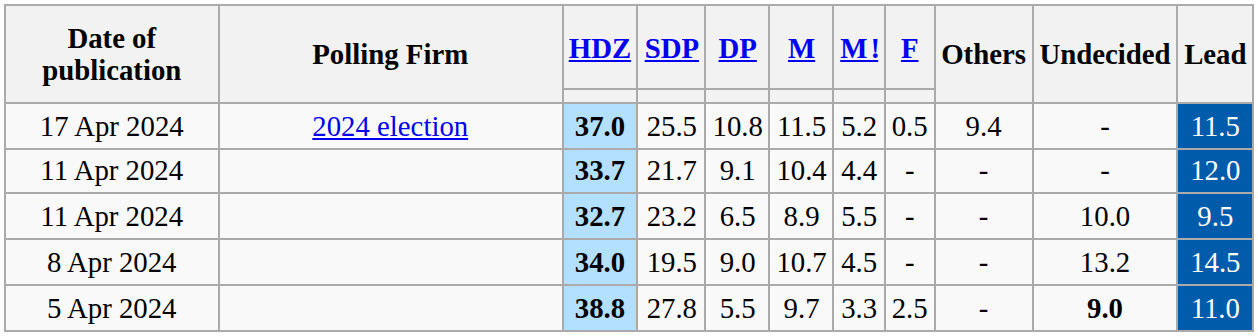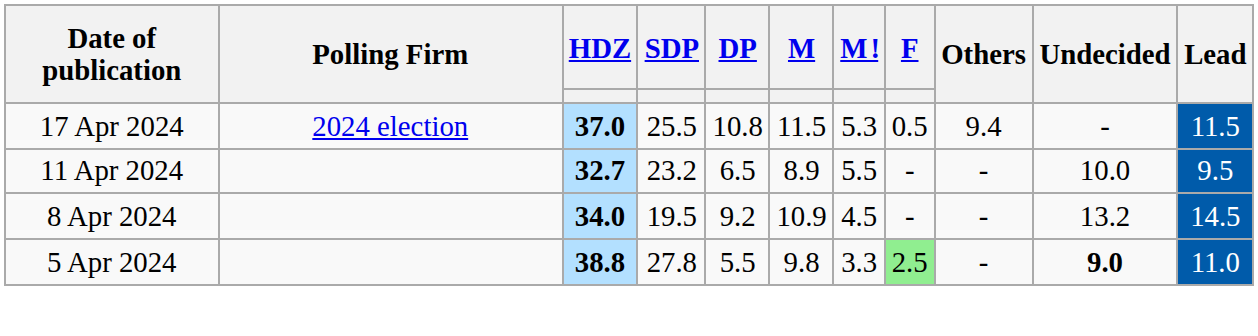(859, 126) 5.2 -> (859, 126) 5.3
- row: (600, 171)
(738, 262) 9.0 -> (738, 217) 9.2
(802, 262) 10.7 -> (802, 217) 10.9
(802, 308) 9.7 -> (802, 262) 9.8
(910, 308) no background -> (910, 262) lightgreen background
